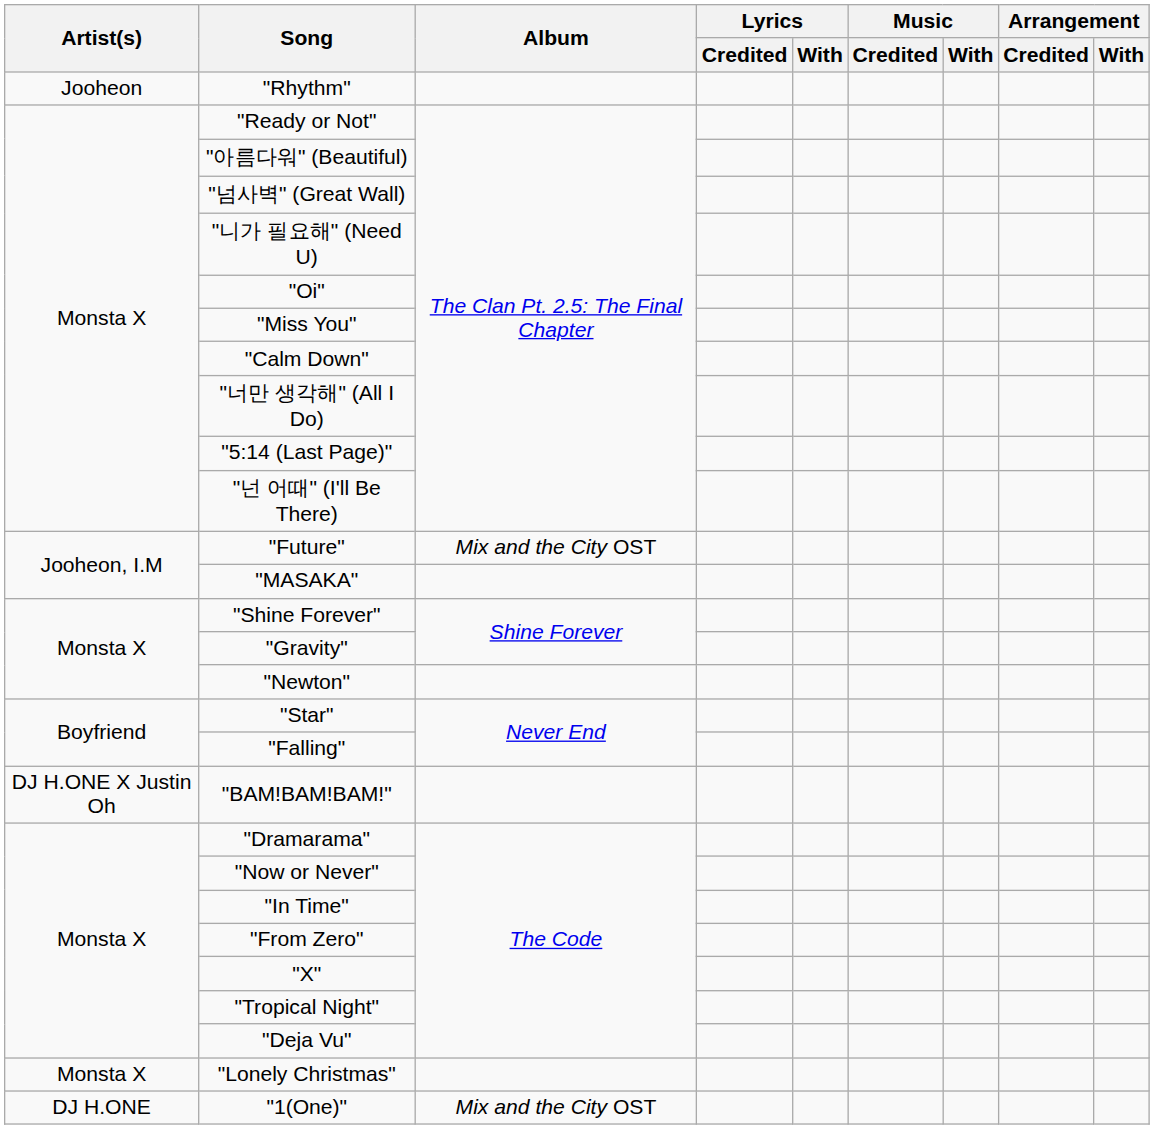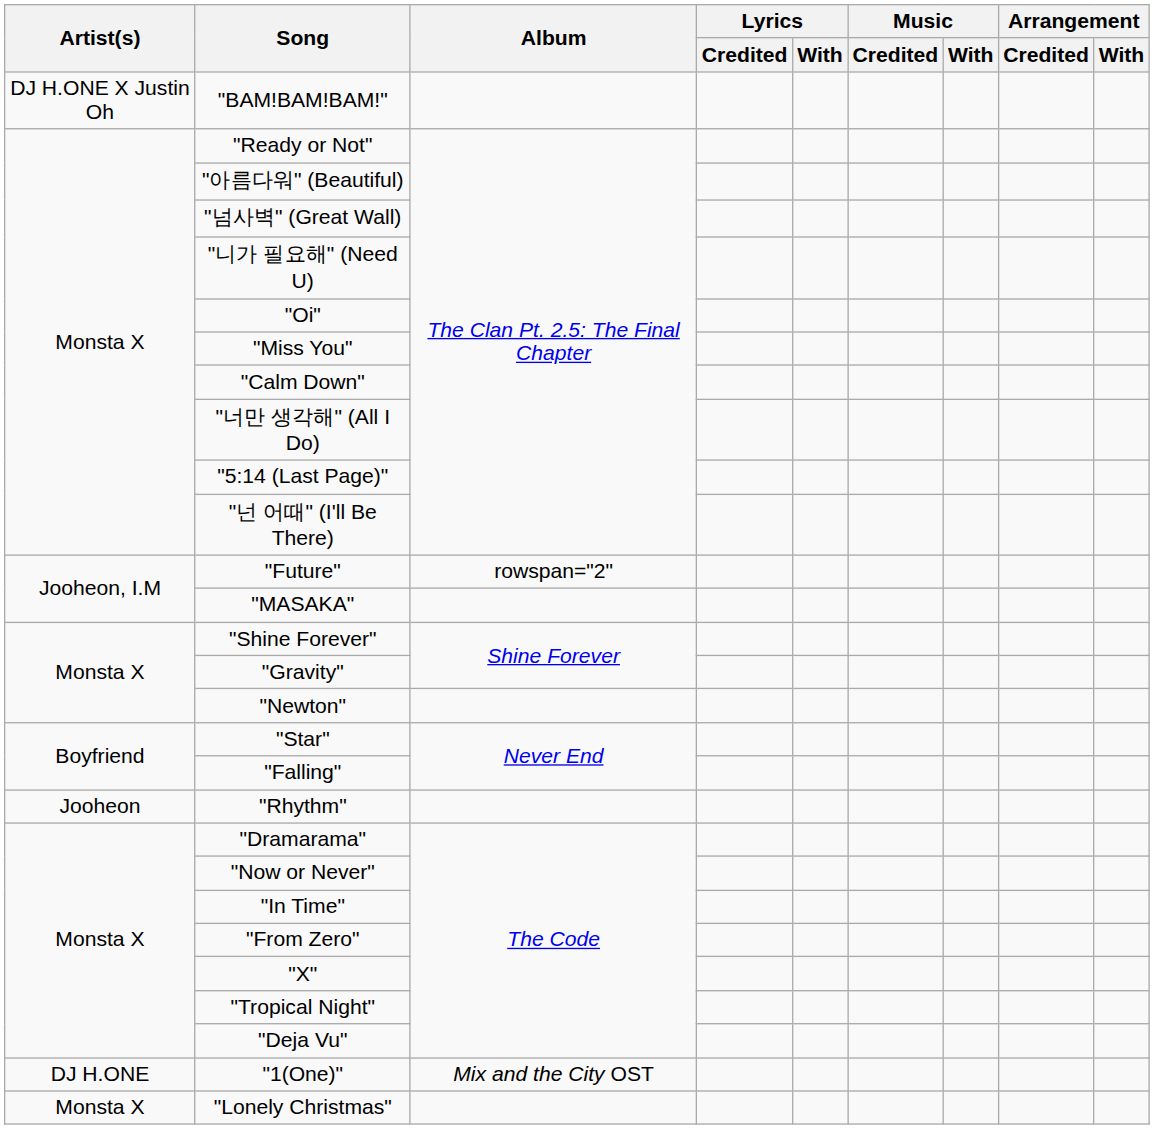rows swapped: (307, 88) <-> (307, 794)
(556, 547) Mix and the City OST -> (554, 571) rowspan="2"
rows swapped: (307, 1107) <-> (307, 1073)
